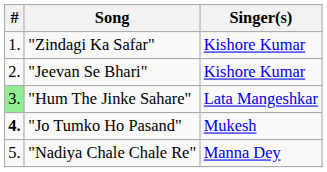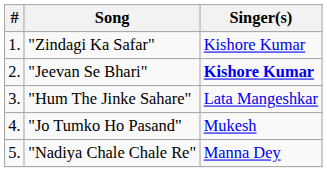(255, 72) normal -> (259, 72) bold
(15, 99) lightgreen background -> (15, 99) no background
(15, 126) bold -> (15, 126) normal
